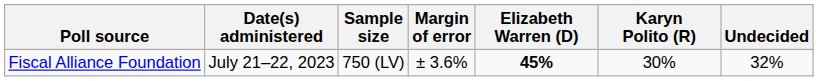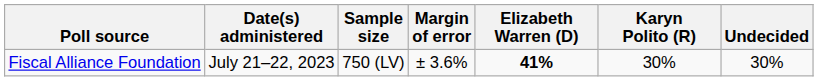(536, 63) 45% -> (536, 63) 41%
(767, 63) 32% -> (767, 63) 30%
